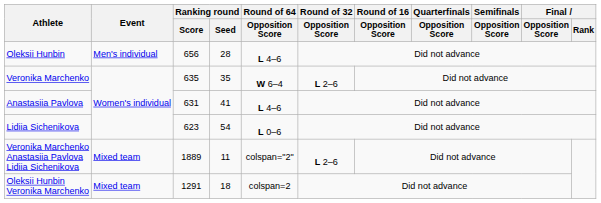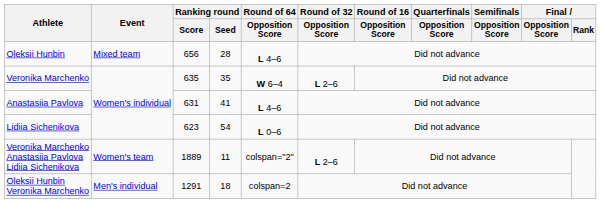(125, 54) Men's individual -> (117, 54) Mixed team
(117, 157) Mixed team -> (123, 157) Women's team
(117, 186) Mixed team -> (125, 186) Men's individual
